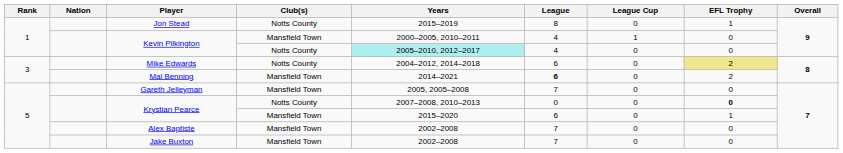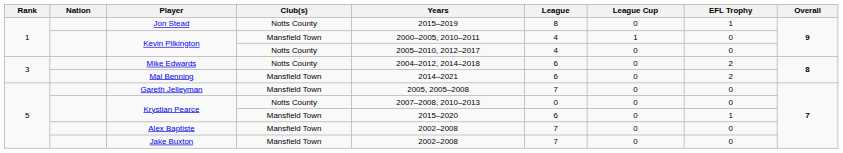(438, 50) paleturquoise background -> (438, 50) no background
(731, 63) khaki background -> (731, 63) no background
(556, 76) bold -> (556, 76) normal
(731, 102) bold -> (731, 102) normal
